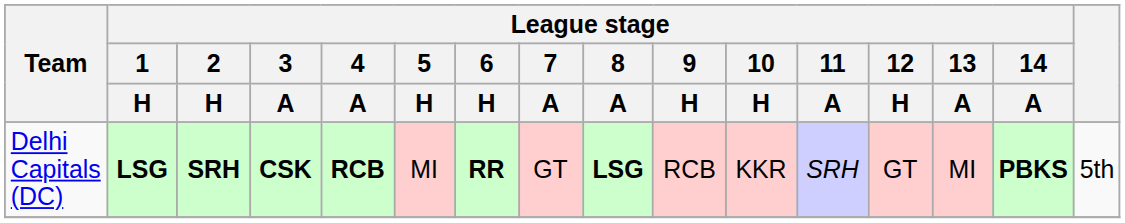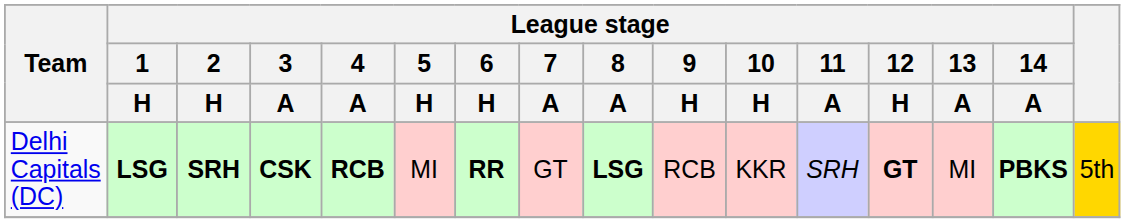(900, 169) normal -> (900, 169) bold
(1097, 169) no background -> (1097, 169) gold background
